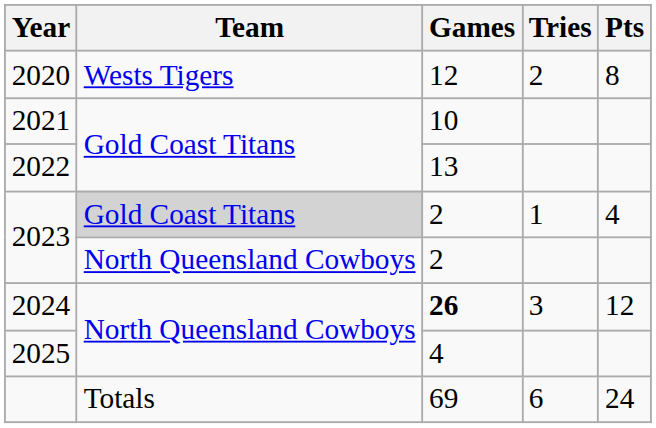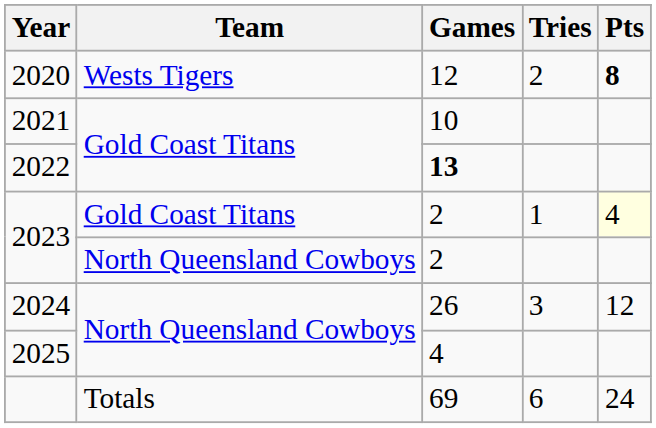(612, 74) normal -> (612, 74) bold
(444, 167) normal -> (444, 167) bold
(189, 213) lightgrey background -> (189, 213) no background
(612, 213) no background -> (612, 213) lightyellow background
(444, 306) bold -> (444, 306) normal
